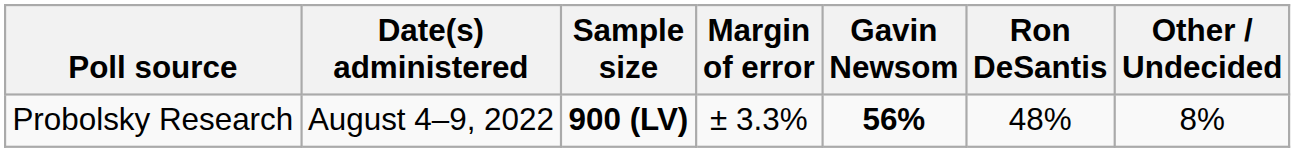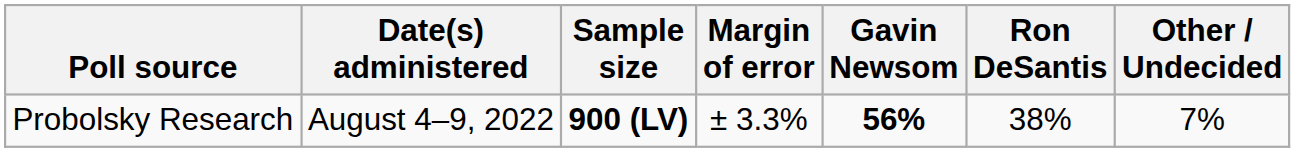(1040, 119) 48% -> (1040, 119) 38%
(1202, 119) 8% -> (1202, 119) 7%
